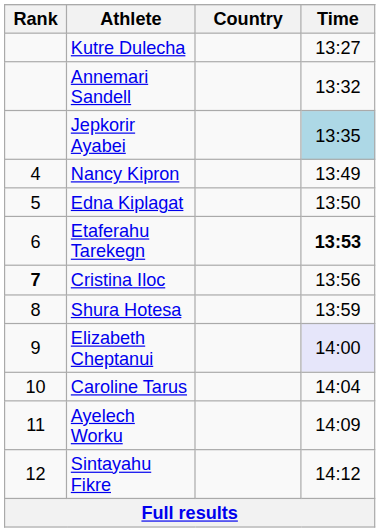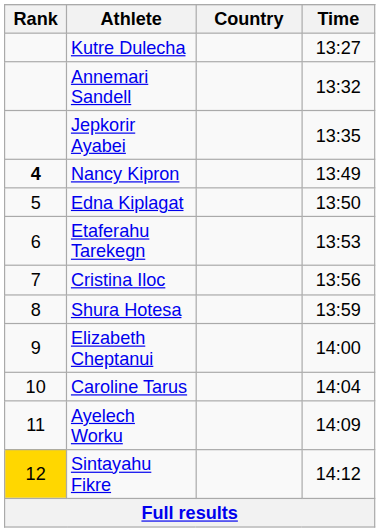(338, 135) lightblue background -> (338, 135) no background
(36, 174) normal -> (36, 174) bold
(338, 241) bold -> (338, 241) normal
(36, 280) bold -> (36, 280) normal
(338, 348) lavender background -> (338, 348) no background
(36, 474) no background -> (36, 474) gold background
